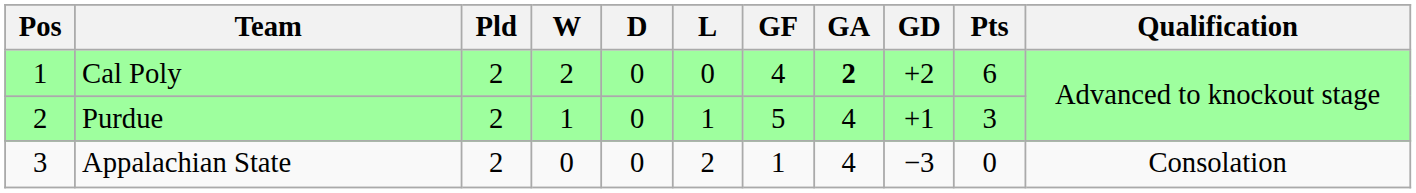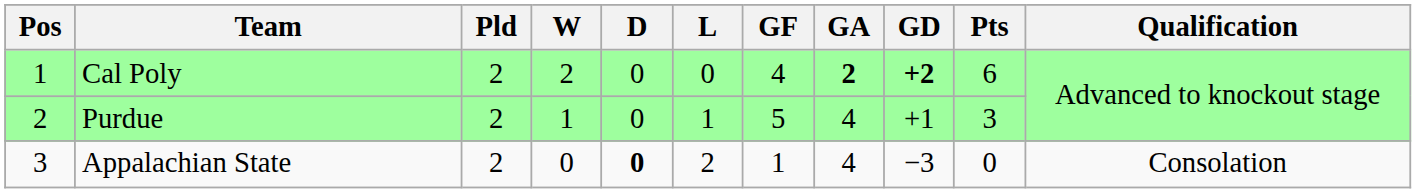(919, 72) normal -> (919, 72) bold
(637, 163) normal -> (637, 163) bold
